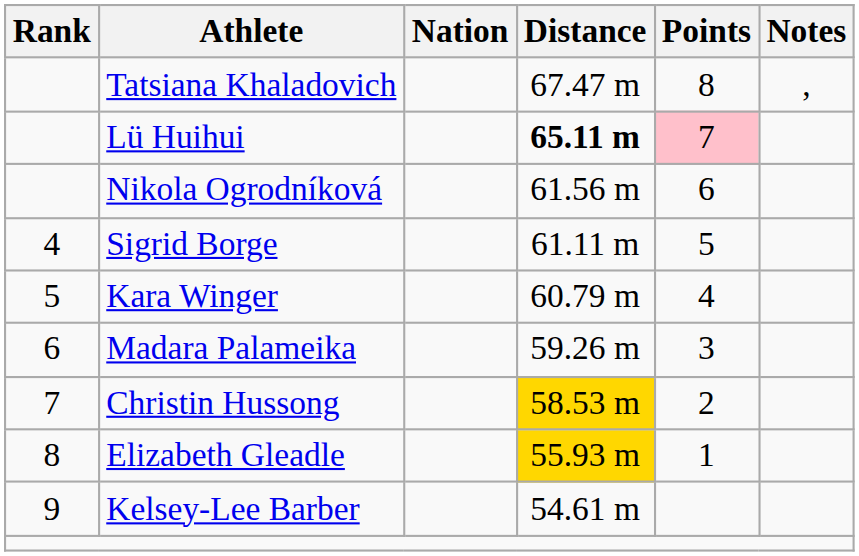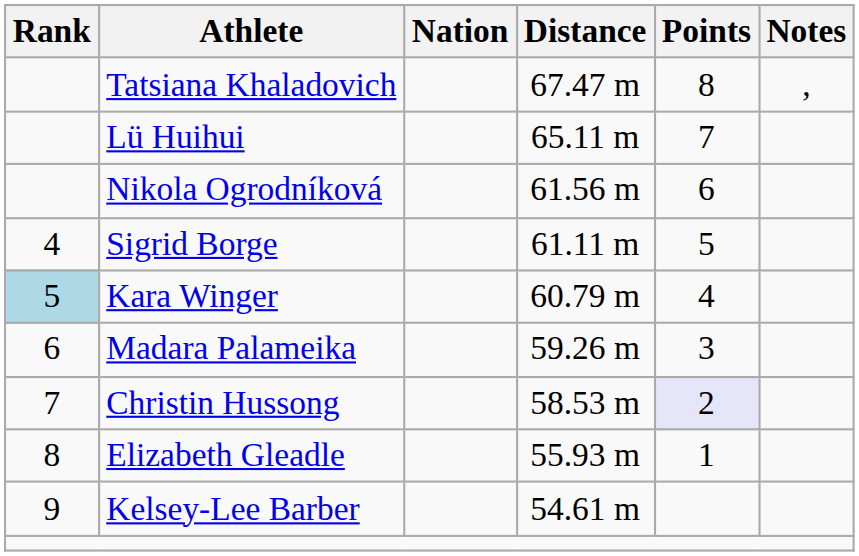(585, 137) bold -> (585, 137) normal
(706, 137) pink background -> (706, 137) no background
(52, 296) no background -> (52, 296) lightblue background
(585, 402) gold background -> (585, 402) no background
(706, 402) no background -> (706, 402) lavender background
(585, 455) gold background -> (585, 455) no background
